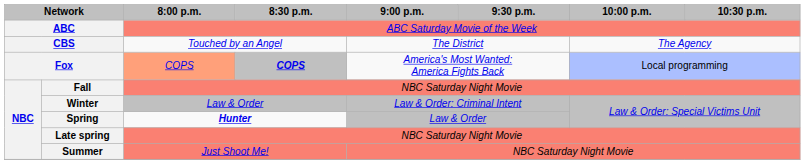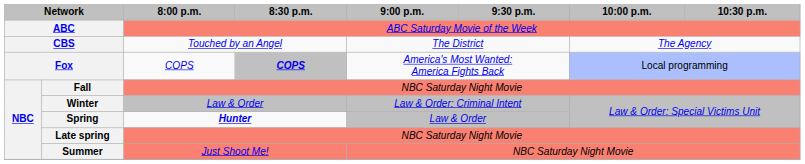(179, 66) lightsalmon background -> (179, 66) no background
